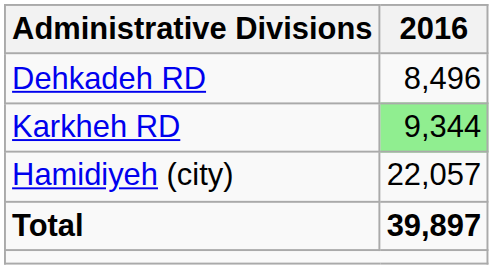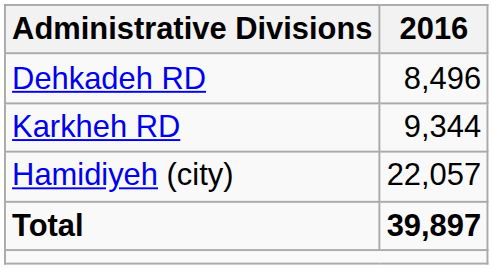(442, 126) lightgreen background -> (442, 126) no background
